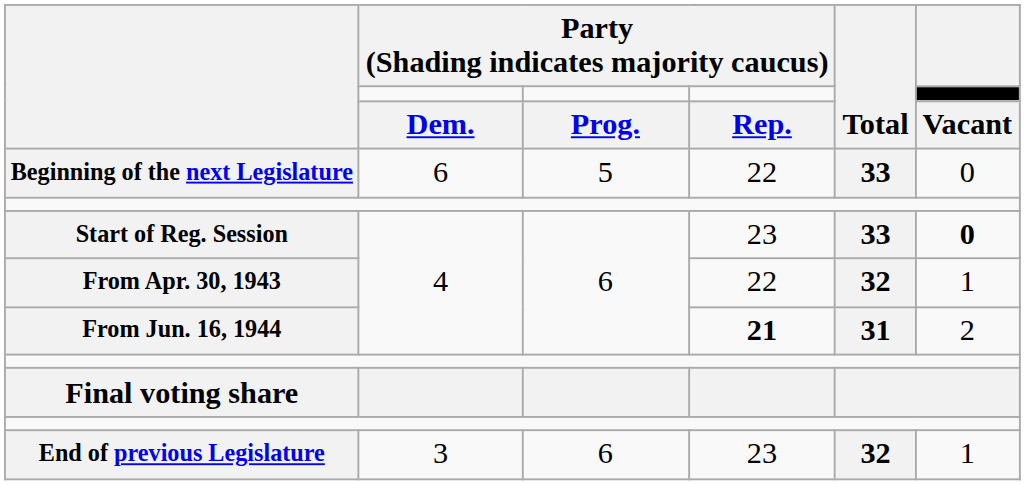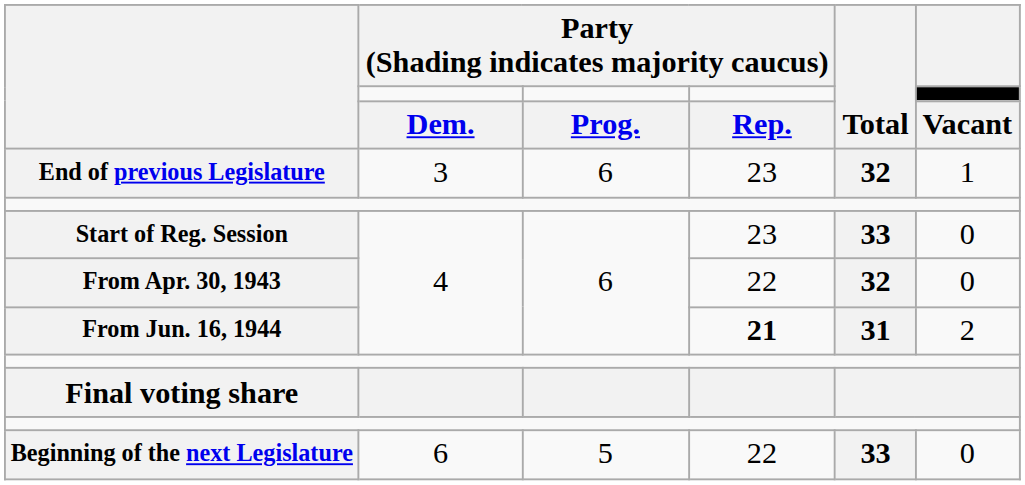rows swapped: (182, 453) <-> (182, 172)
(967, 234) bold -> (967, 234) normal
(967, 282) 1 -> (967, 282) 0
